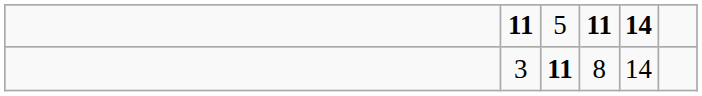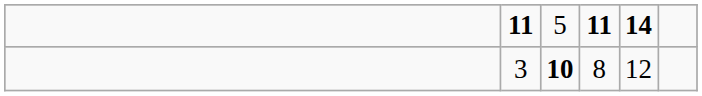(560, 68) 11 -> (560, 68) 10
(639, 68) 14 -> (639, 68) 12
